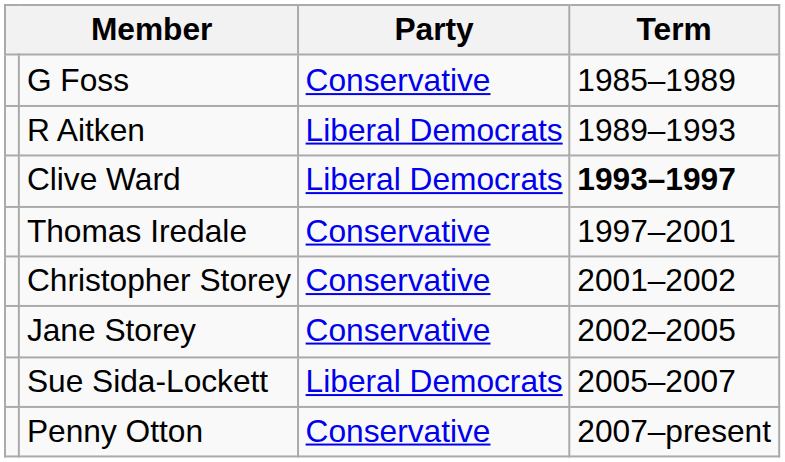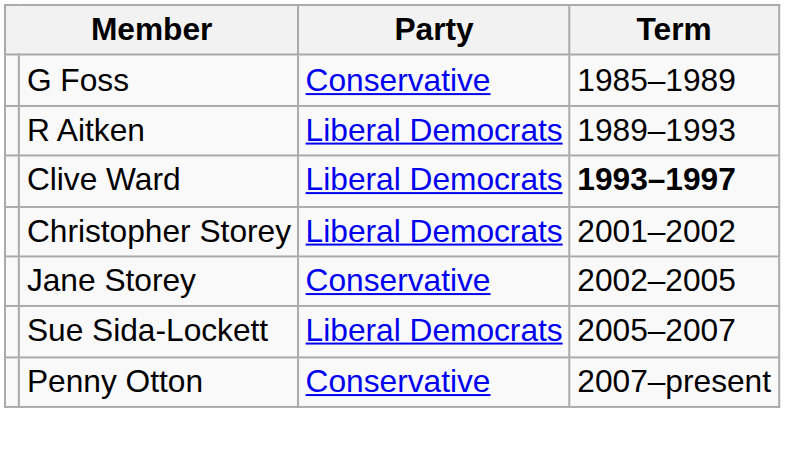- row: (137, 230)
(398, 280) Conservative -> (434, 230) Liberal Democrats
